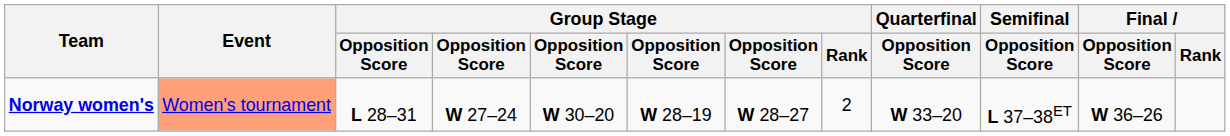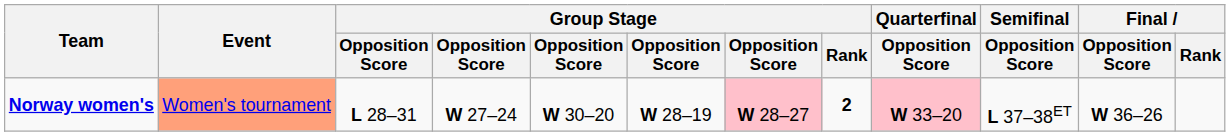(773, 115) no background -> (773, 115) pink background
(847, 105) normal -> (847, 105) bold
(926, 115) no background -> (926, 115) pink background
